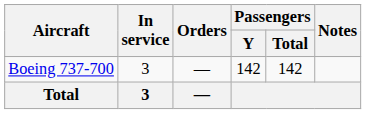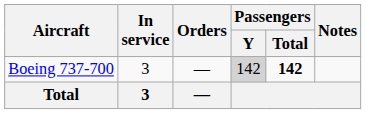(248, 69) no background -> (248, 69) lightgrey background
(290, 69) normal -> (290, 69) bold
